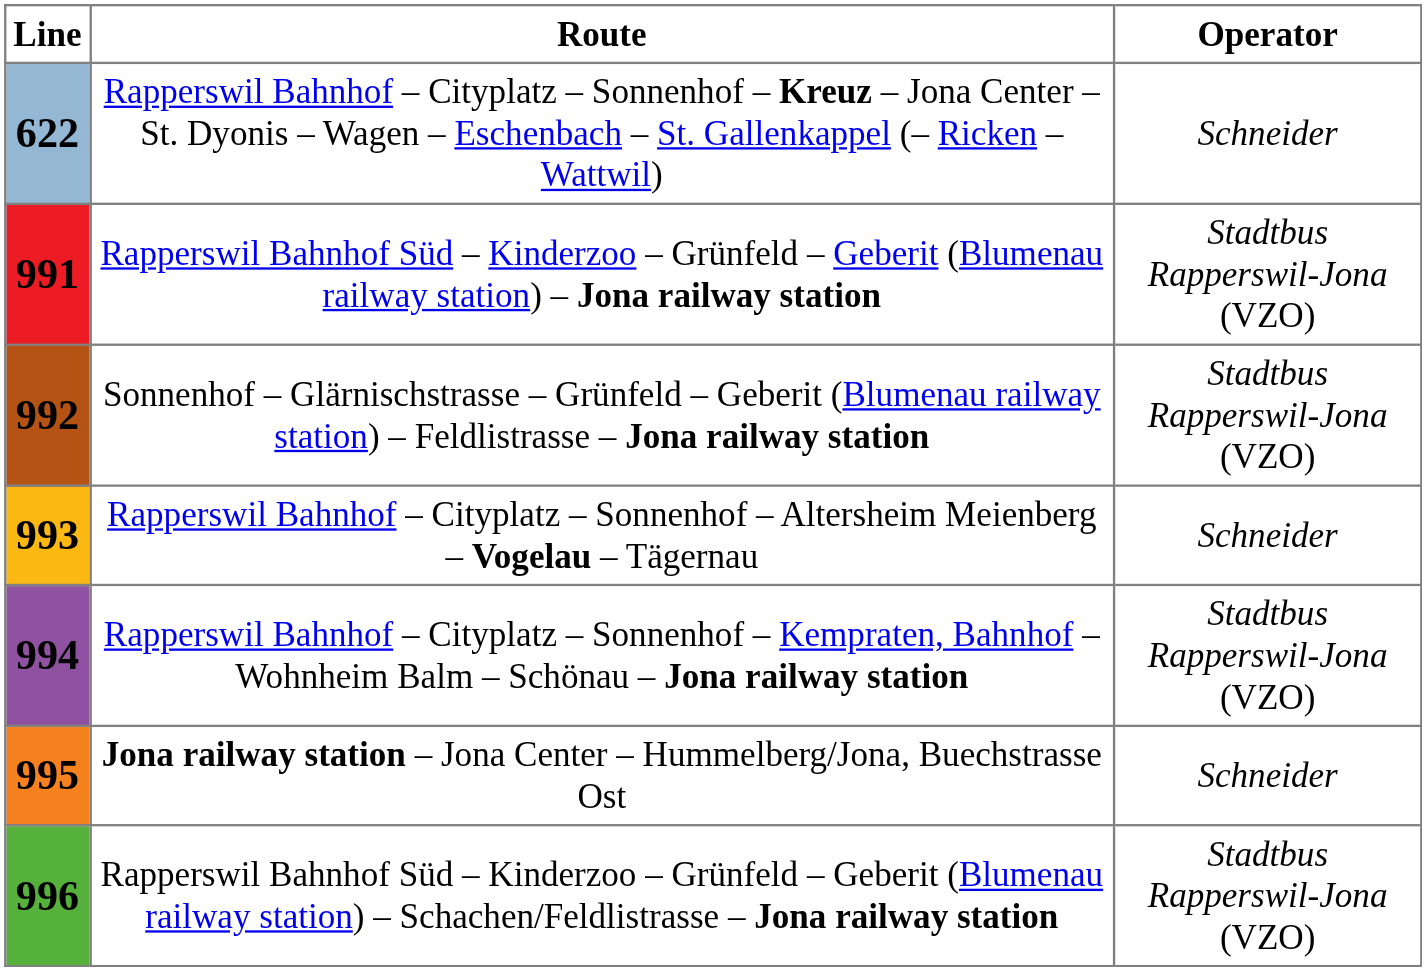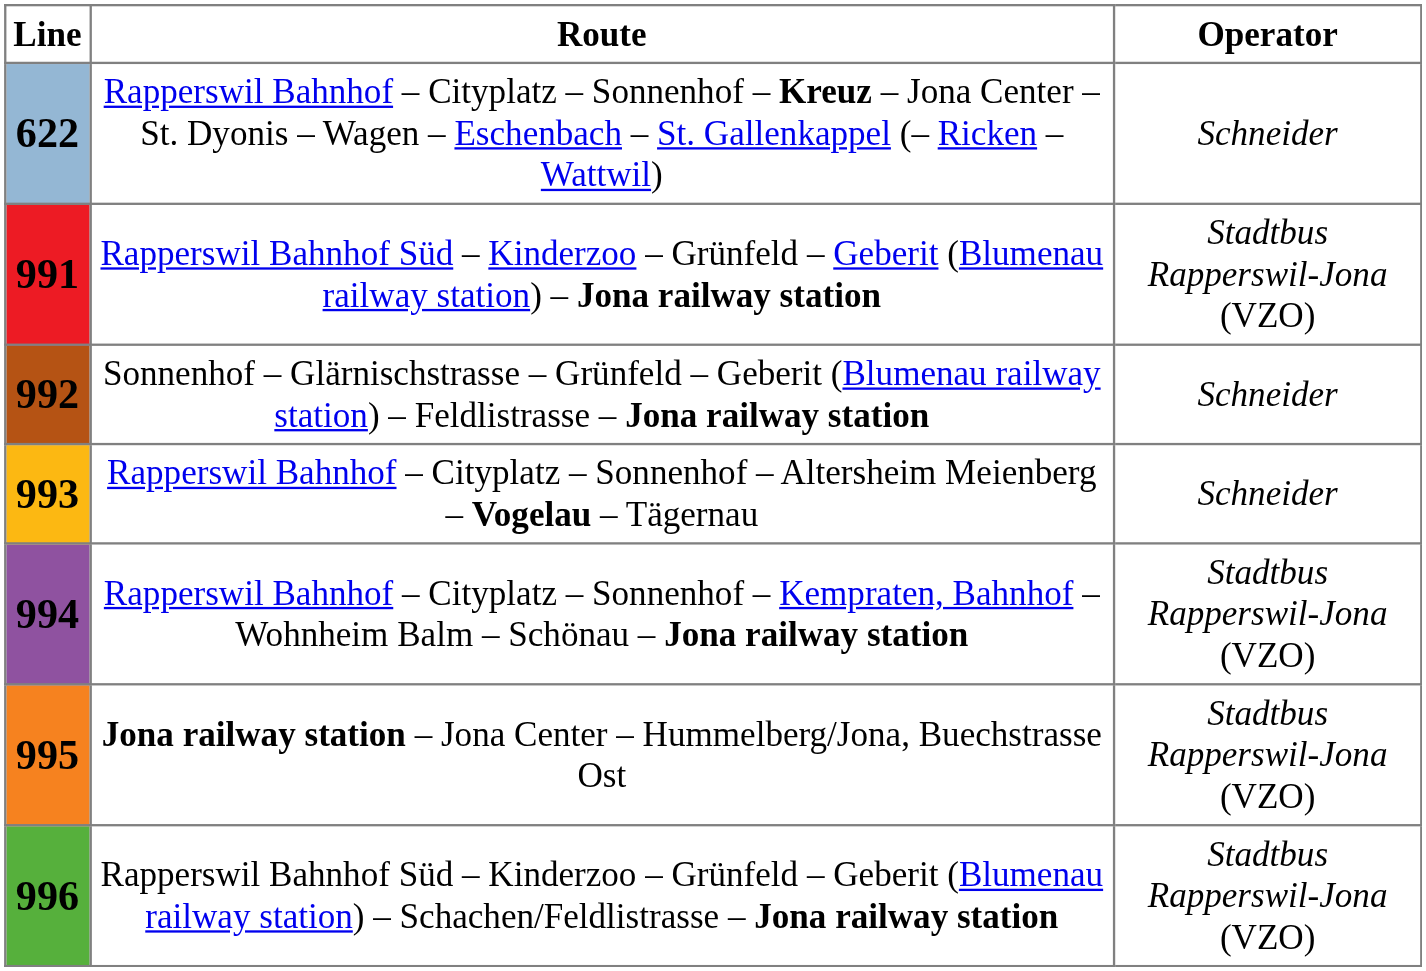(1268, 414) Stadtbus Rapperswil-Jona (VZO) -> (1268, 393) Schneider
(1268, 774) Schneider -> (1268, 754) Stadtbus Rapperswil-Jona (VZO)
